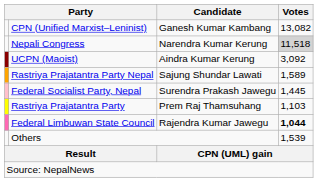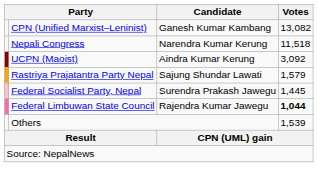(295, 43) lightgrey background -> (295, 43) no background
(293, 75) 1,589 -> (293, 75) 1,579
- row: (68, 106)
